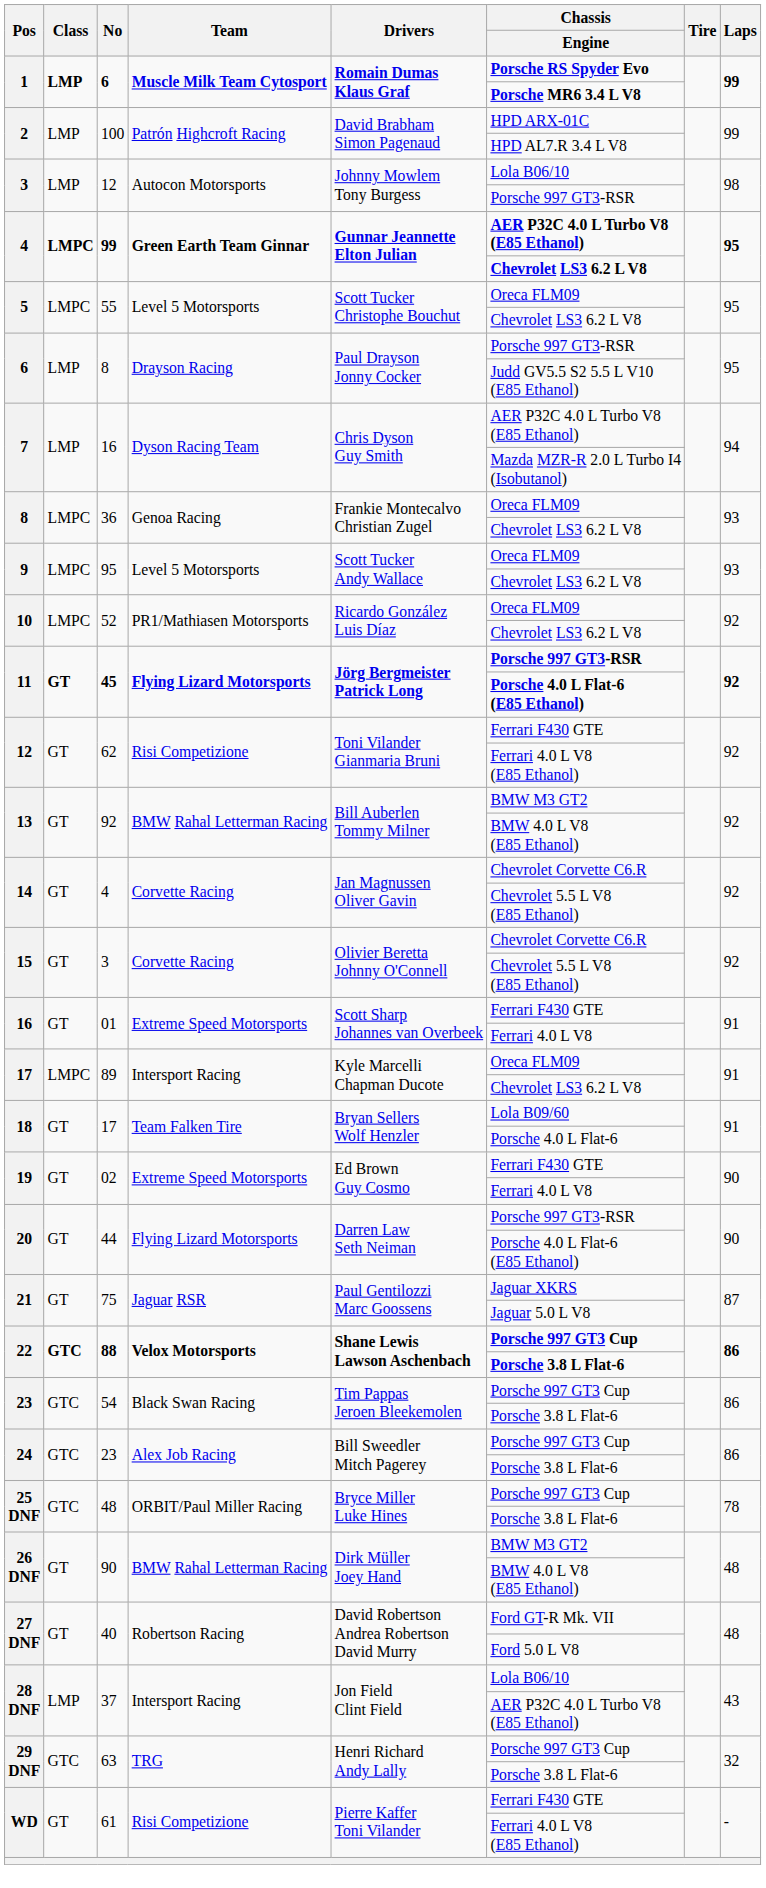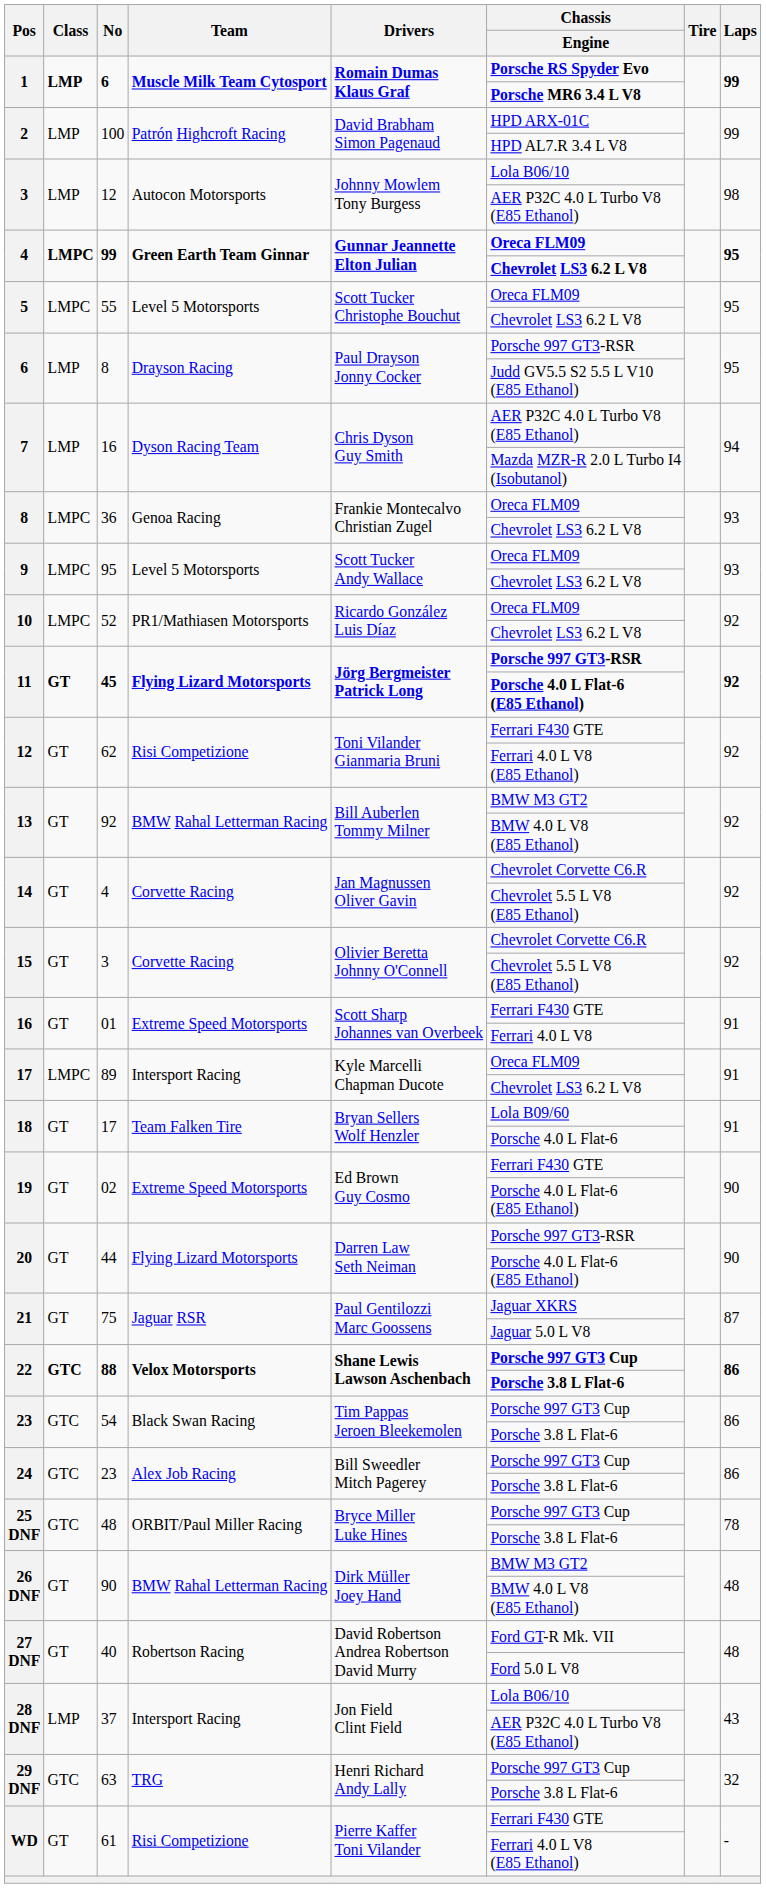(563, 198) Porsche 997 GT3-RSR -> (576, 207) AER P32C 4.0 L Turbo V8 (E85 Ethanol)
(579, 233) AER P32C 4.0 L Turbo V8 (E85 Ethanol) -> (538, 242) Oreca FLM09
(541, 1191) Ferrari 4.0 L V8 -> (554, 1200) Porsche 4.0 L Flat-6 (E85 Ethanol)
